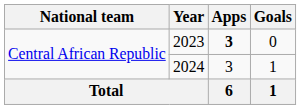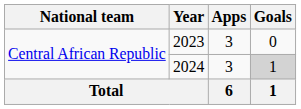(229, 41) bold -> (229, 41) normal
(273, 66) no background -> (273, 66) lightgrey background
